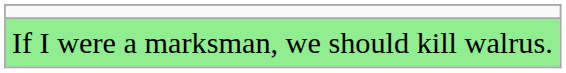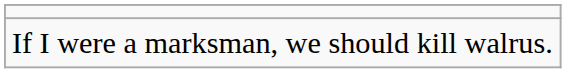(282, 42) lightgreen background -> (282, 42) no background
